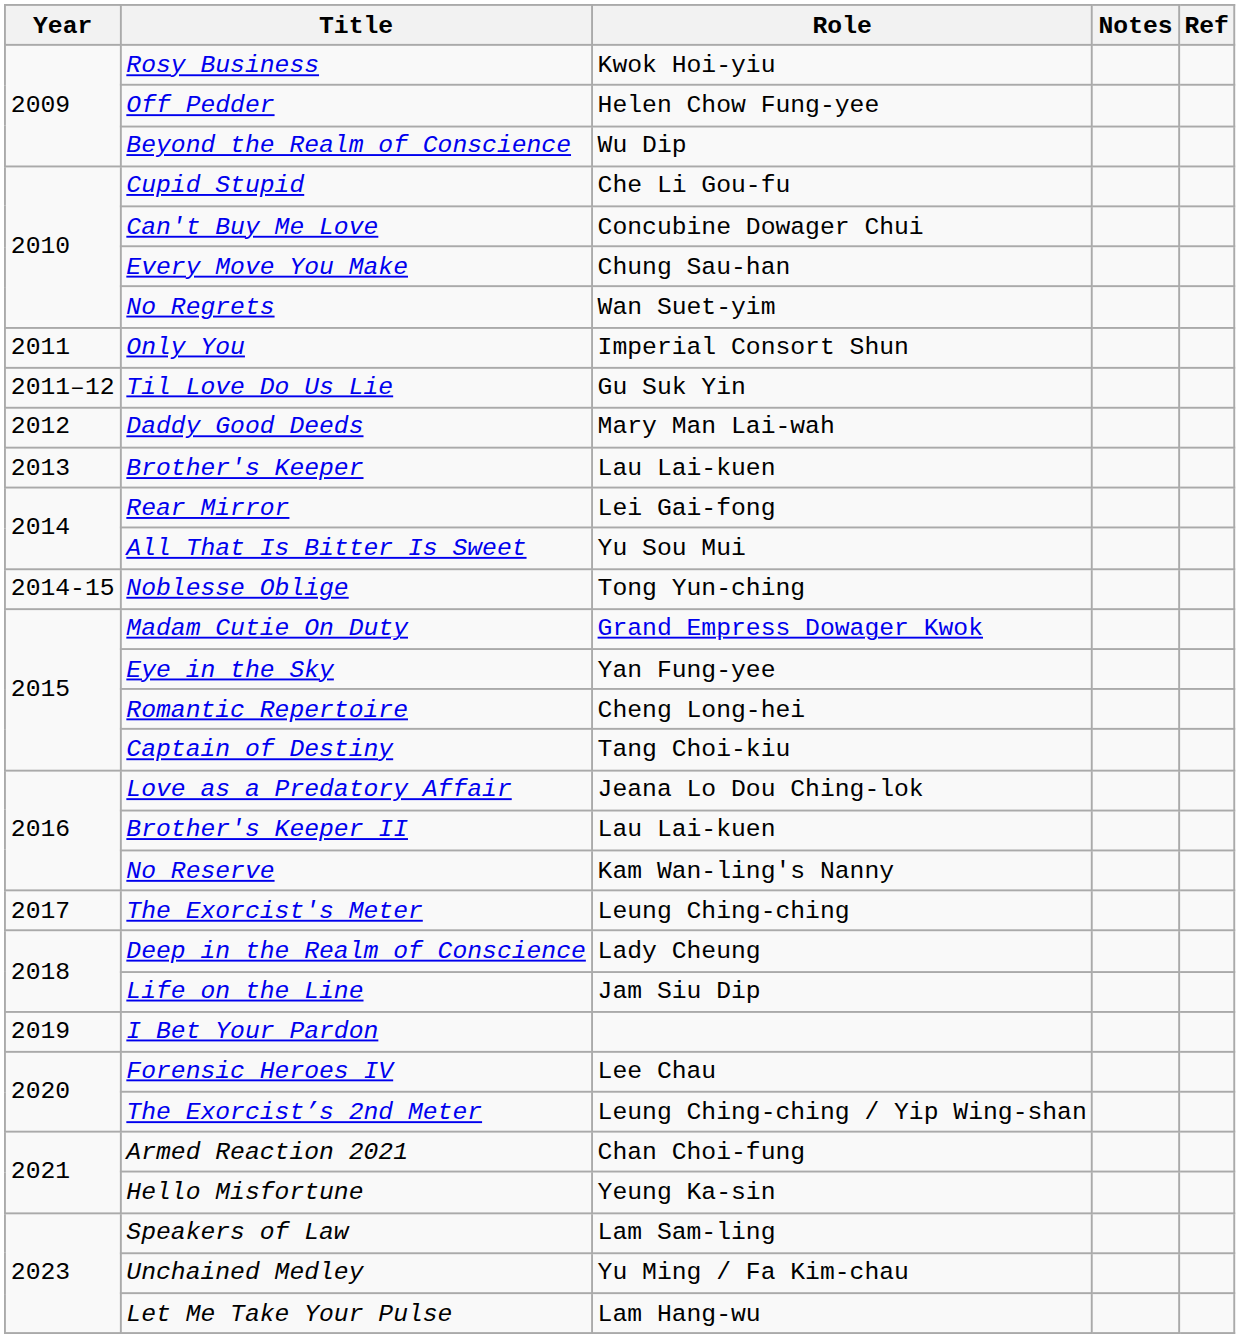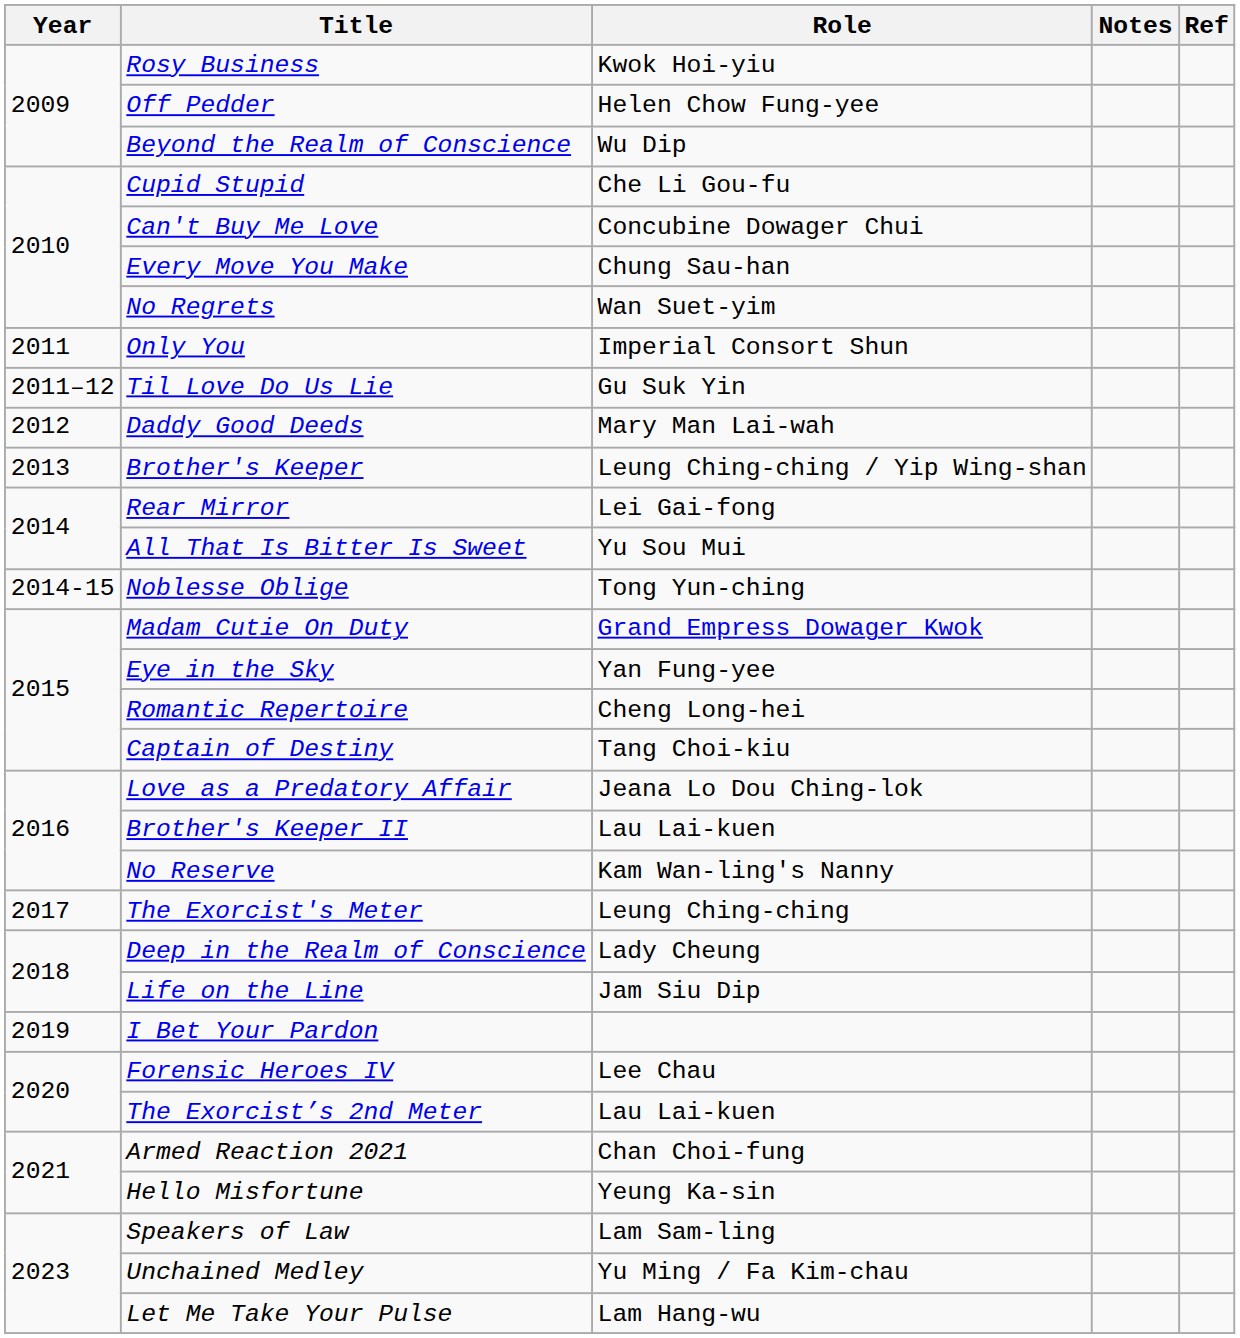(687, 468) Lau Lai-kuen -> (842, 468) Leung Ching-ching / Yip Wing-shan
(842, 1112) Leung Ching-ching / Yip Wing-shan -> (687, 1112) Lau Lai-kuen
